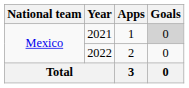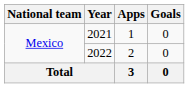(166, 33) lightgrey background -> (166, 33) no background
